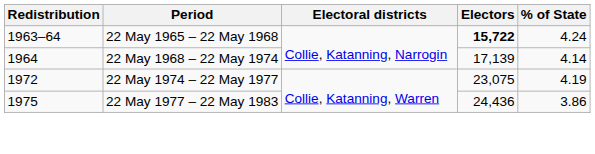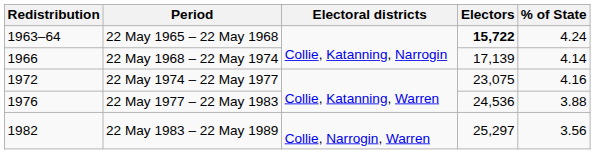(23, 58) 1964 -> (23, 58) 1966
(573, 79) 4.19 -> (573, 79) 4.16
(23, 101) 1975 -> (23, 101) 1976
(494, 101) 24,436 -> (494, 101) 24,536
(573, 101) 3.86 -> (573, 101) 3.88
+ row: (192, 130)
